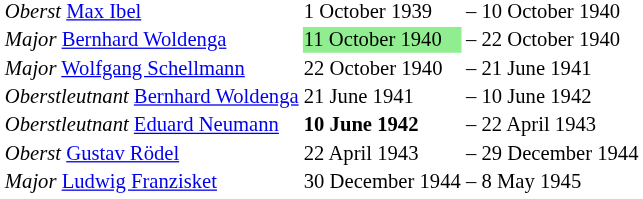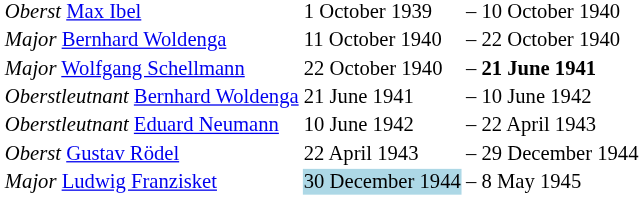(373, 39) lightgreen background -> (373, 39) no background
(537, 68) normal -> (539, 68) bold
(361, 124) bold -> (359, 124) normal
(382, 181) no background -> (382, 181) lightblue background
